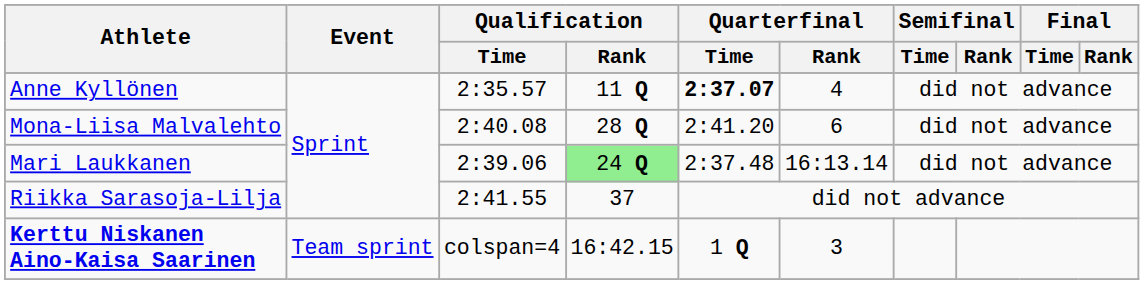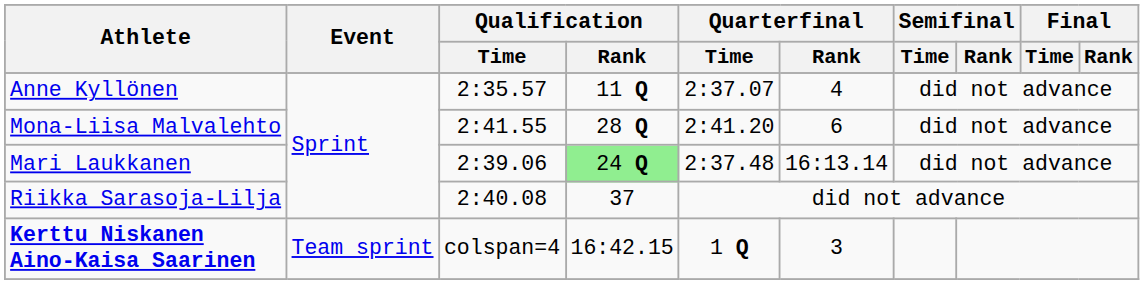(729, 91) bold -> (729, 91) normal
(502, 127) 2:40.08 -> (502, 127) 2:41.55
(502, 199) 2:41.55 -> (502, 199) 2:40.08
